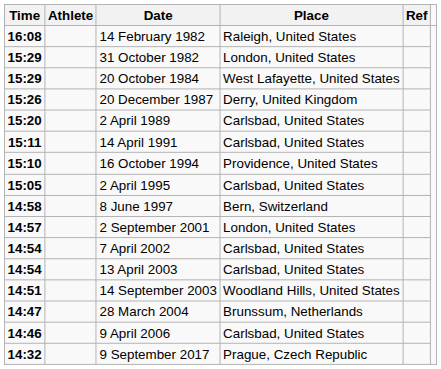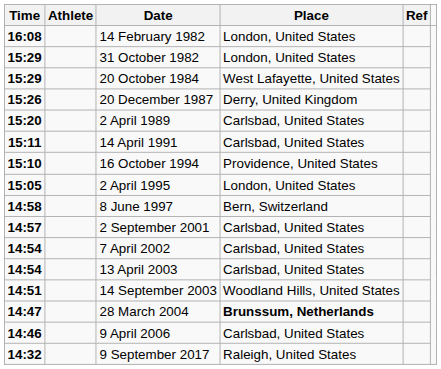(290, 36) Raleigh, United States -> (289, 36) London, United States
(294, 185) Carlsbad, United States -> (289, 185) London, United States
(289, 227) London, United States -> (294, 227) Carlsbad, United States
(293, 312) normal -> (298, 312) bold
(295, 354) Prague, Czech Republic -> (290, 354) Raleigh, United States
